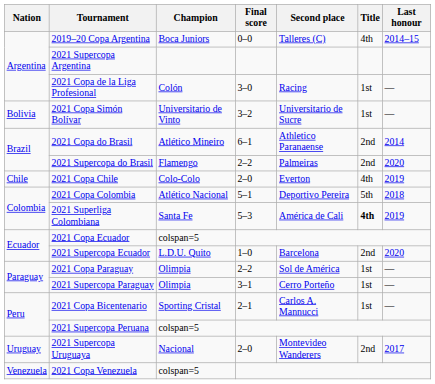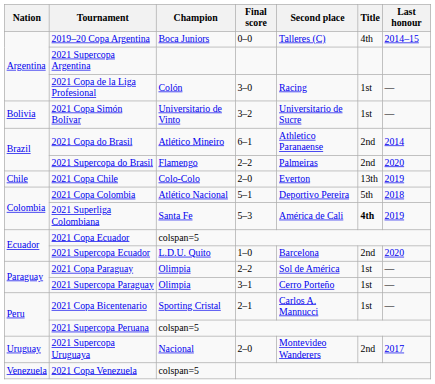(367, 179) 4th -> (369, 179) 13th
